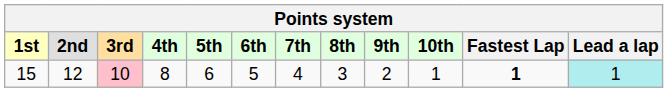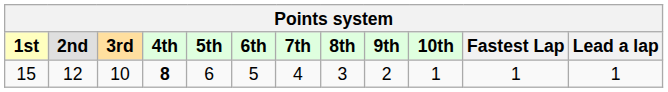(120, 73) pink background -> (120, 73) no background
(165, 73) normal -> (165, 73) bold
(516, 73) bold -> (516, 73) normal
(616, 73) paleturquoise background -> (616, 73) no background
